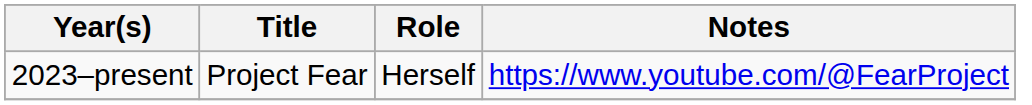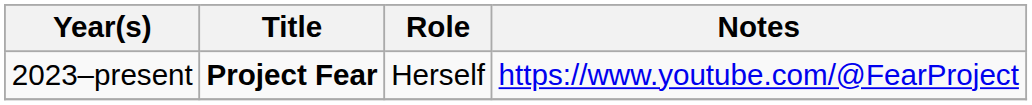(287, 74) normal -> (292, 74) bold
